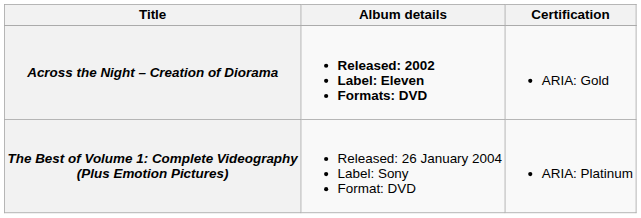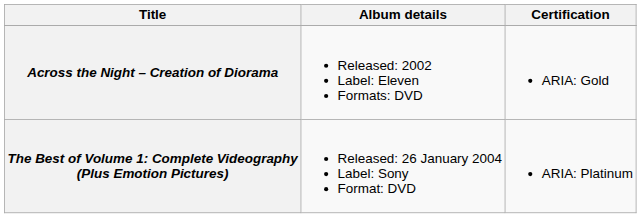(403, 80) bold -> (403, 80) normal
